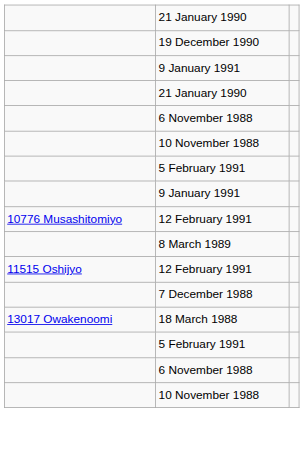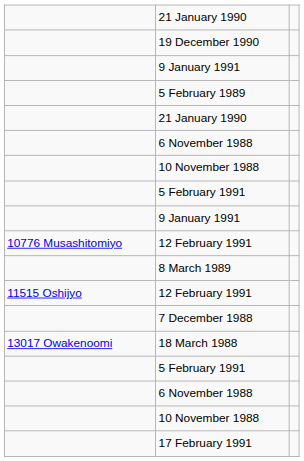+ row: (80, 93)
+ row: (80, 444)
